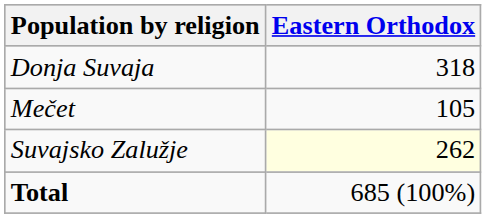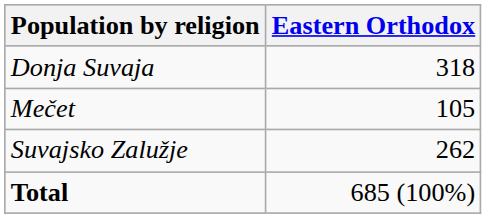(455, 150) lightyellow background -> (455, 150) no background
